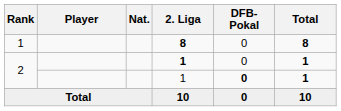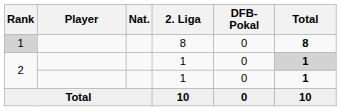(21, 43) no background -> (21, 43) lightgrey background
(183, 43) bold -> (183, 43) normal
(183, 61) bold -> (183, 61) normal
(305, 61) no background -> (305, 61) lightgrey background
(244, 79) bold -> (244, 79) normal
